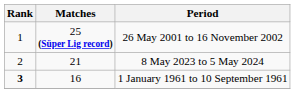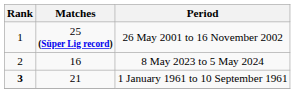(75, 61) 21 -> (75, 61) 16
(75, 79) 16 -> (75, 79) 21
